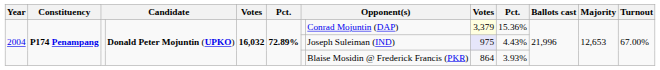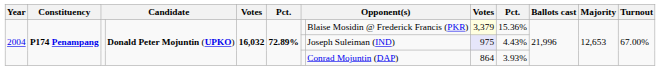(353, 27) Conrad Mojuntin (DAP) -> (388, 27) Blaise Mosidin @ Frederick Francis (PKR)
(388, 58) Blaise Mosidin @ Frederick Francis (PKR) -> (353, 58) Conrad Mojuntin (DAP)
